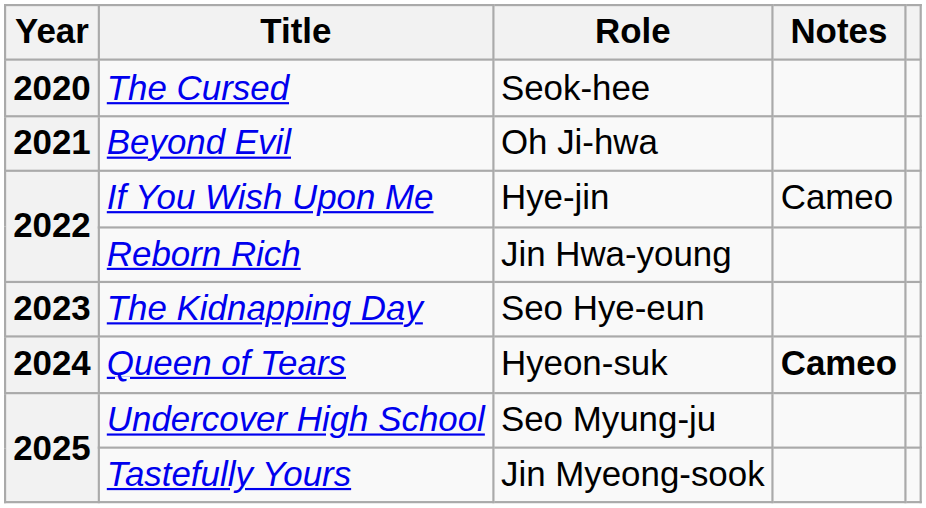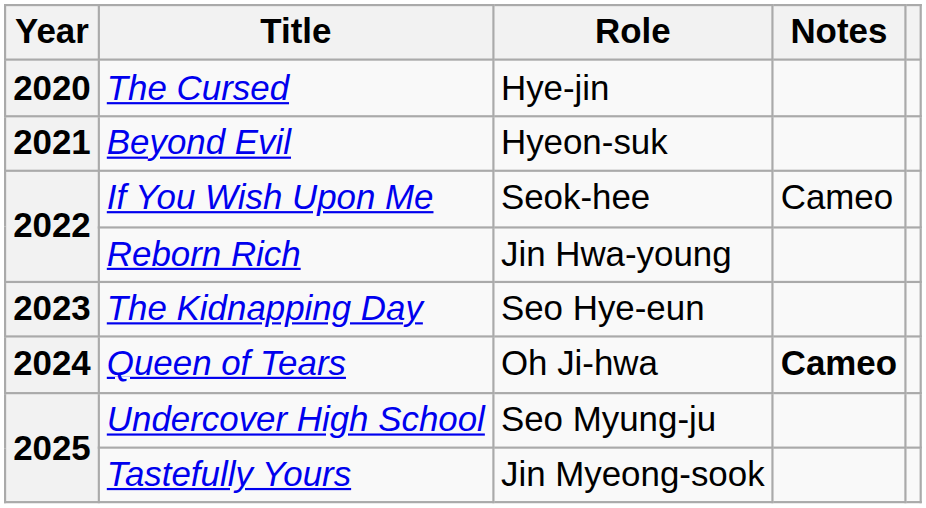(576, 87) Seok-hee -> (555, 87) Hye-jin
(579, 142) Oh Ji-hwa -> (584, 142) Hyeon-suk
(555, 198) Hye-jin -> (576, 198) Seok-hee
(584, 364) Hyeon-suk -> (579, 364) Oh Ji-hwa
